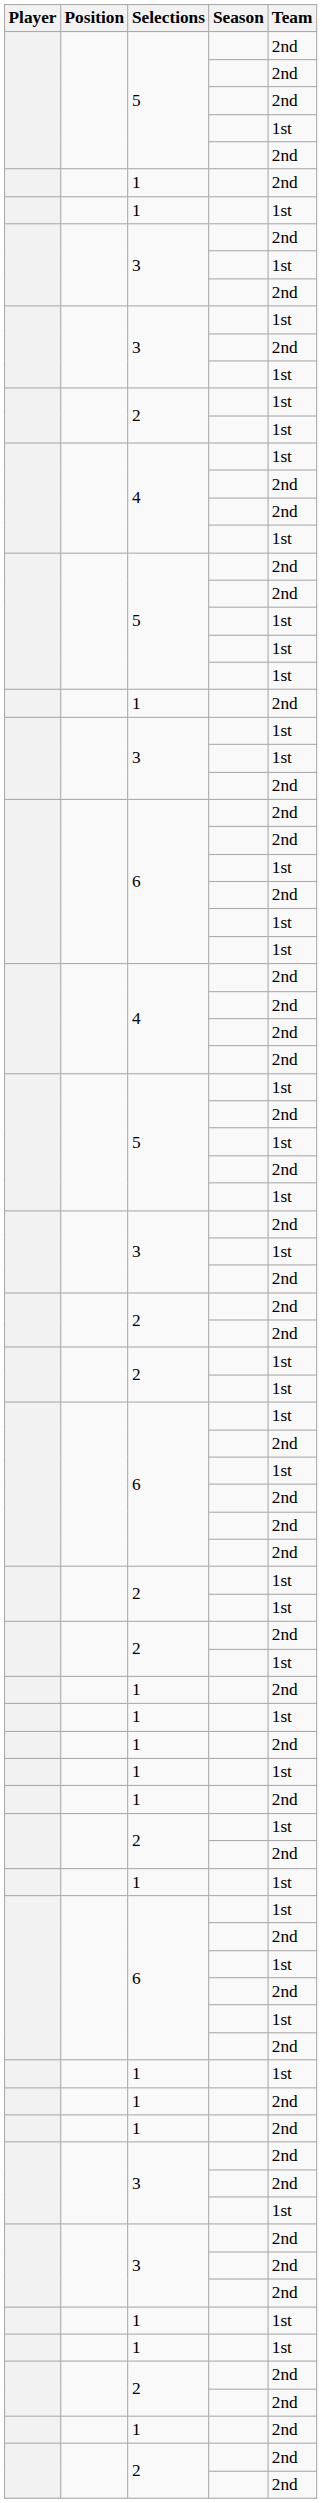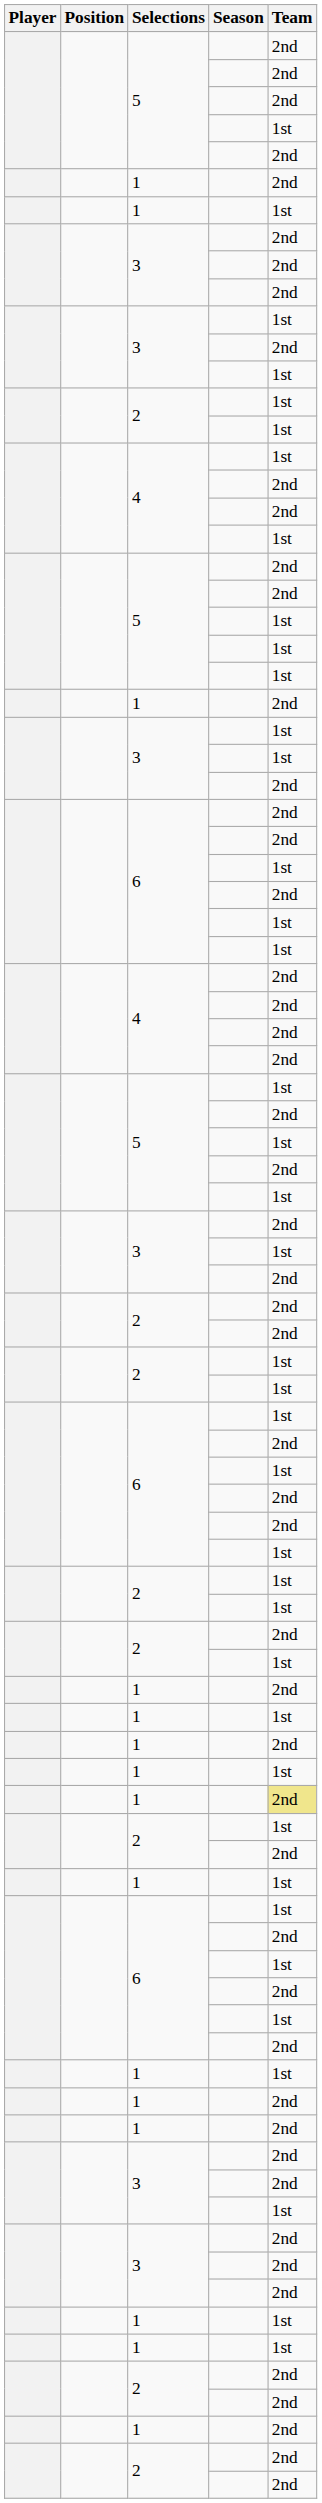(282, 264) 1st -> (285, 264) 2nd
(285, 1552) 2nd -> (282, 1552) 1st
(285, 1799) no background -> (285, 1799) khaki background
